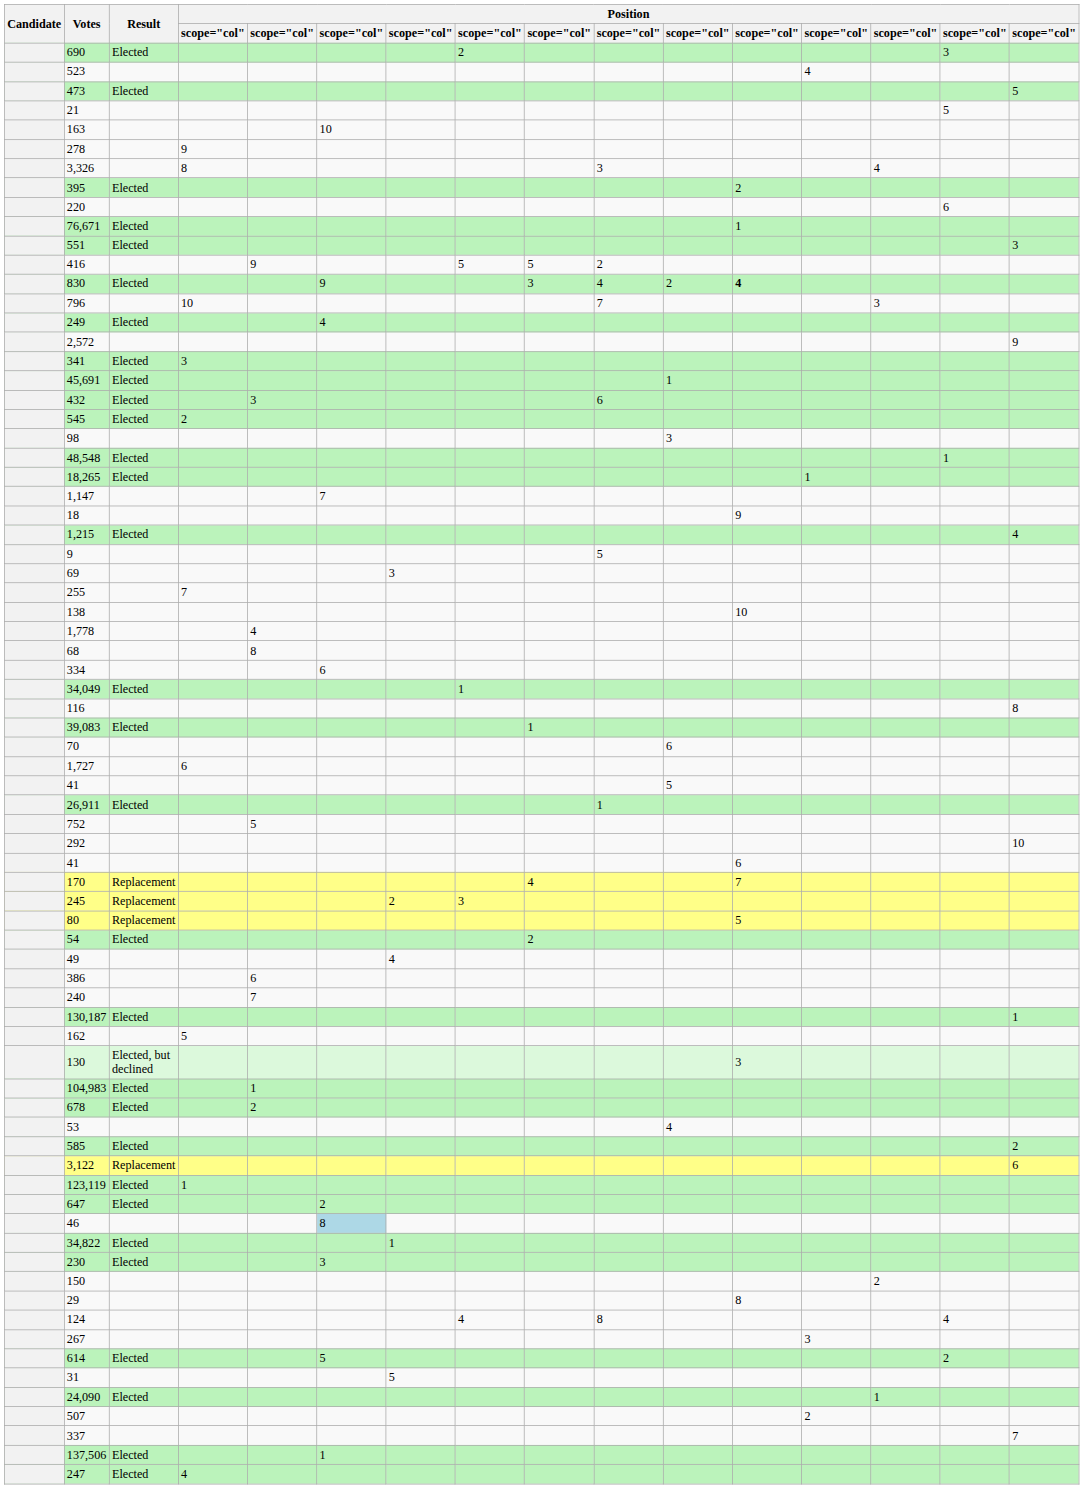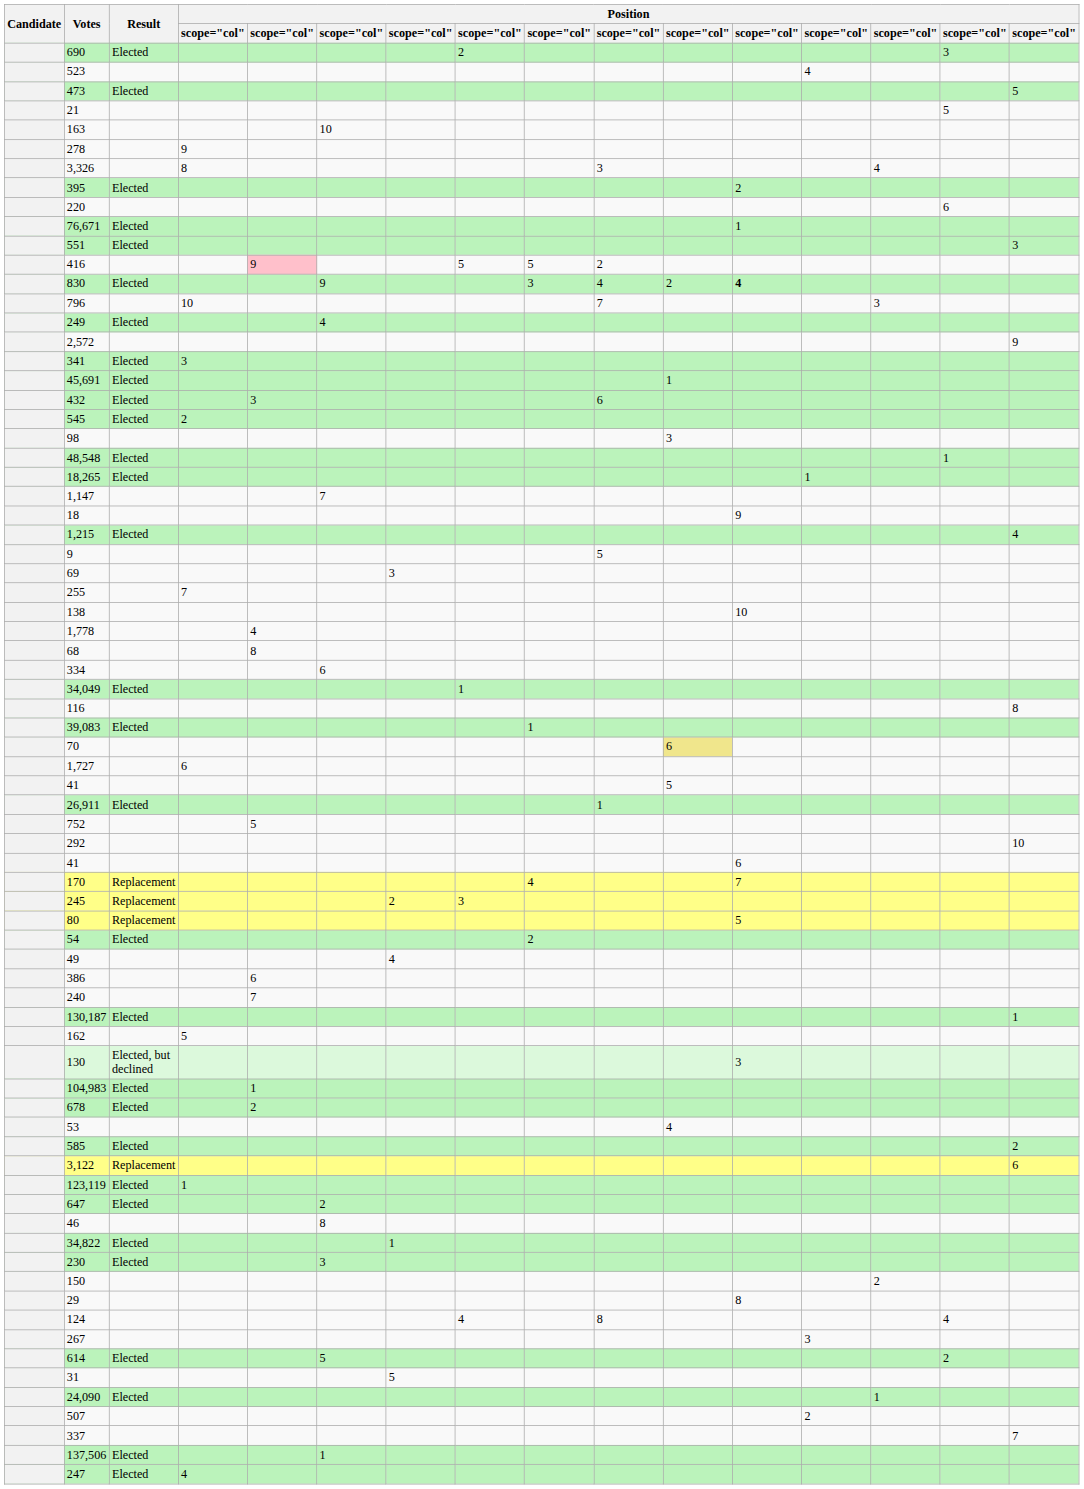(253, 264) no background -> (253, 264) pink background
(669, 746) no background -> (669, 746) khaki background
(323, 1223) lightblue background -> (323, 1223) no background
